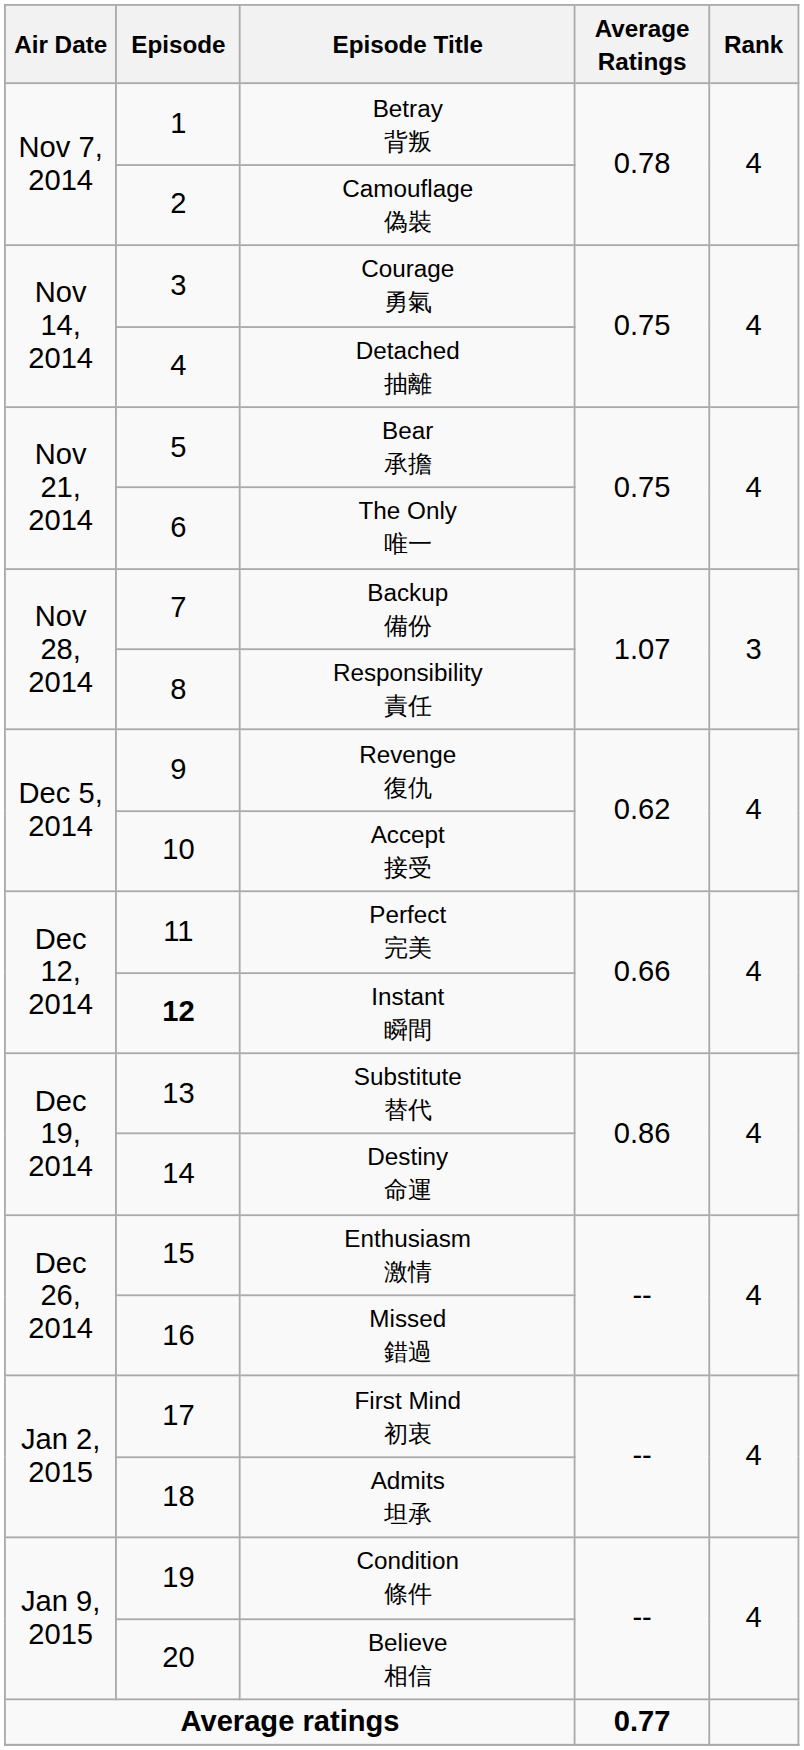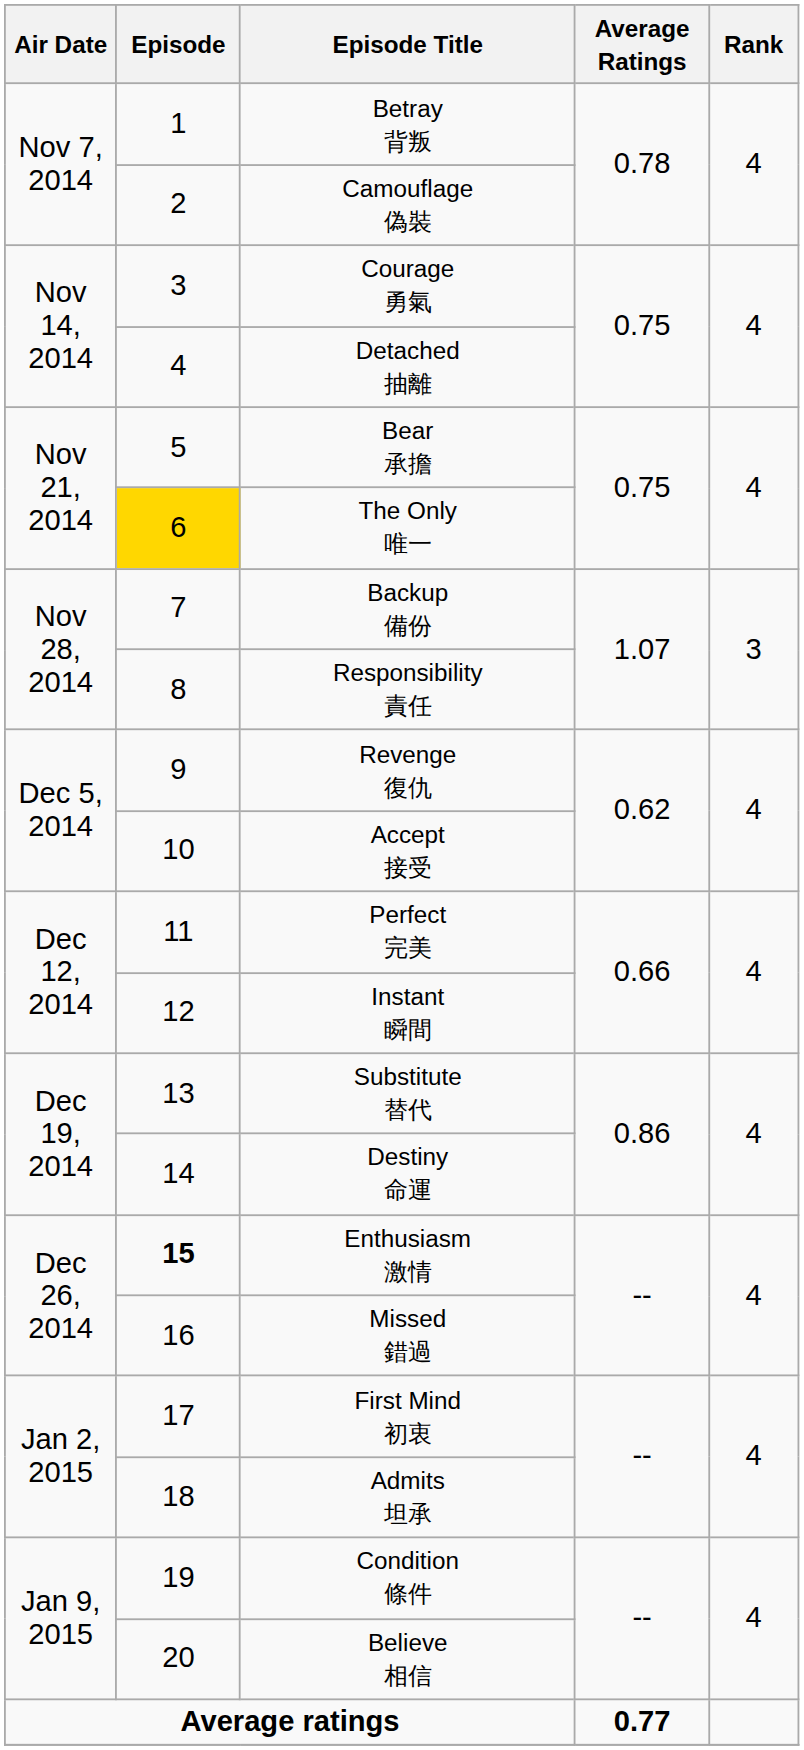(178, 527) no background -> (178, 527) gold background
(178, 1012) bold -> (178, 1012) normal
(178, 1254) normal -> (178, 1254) bold
